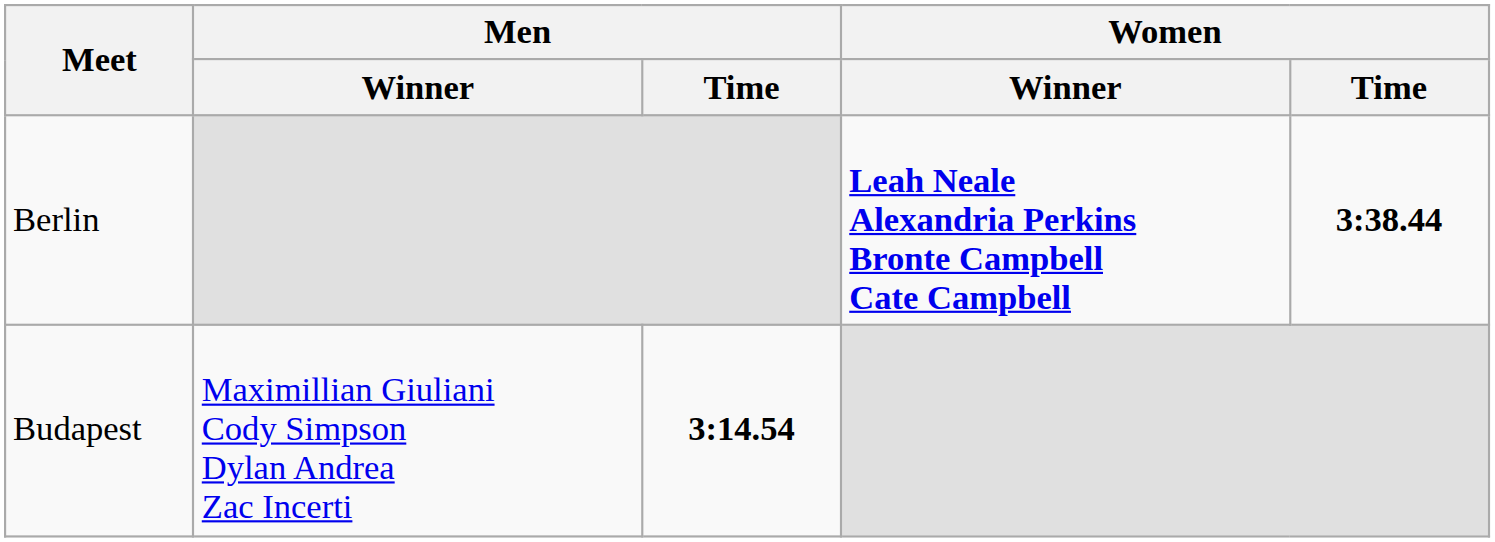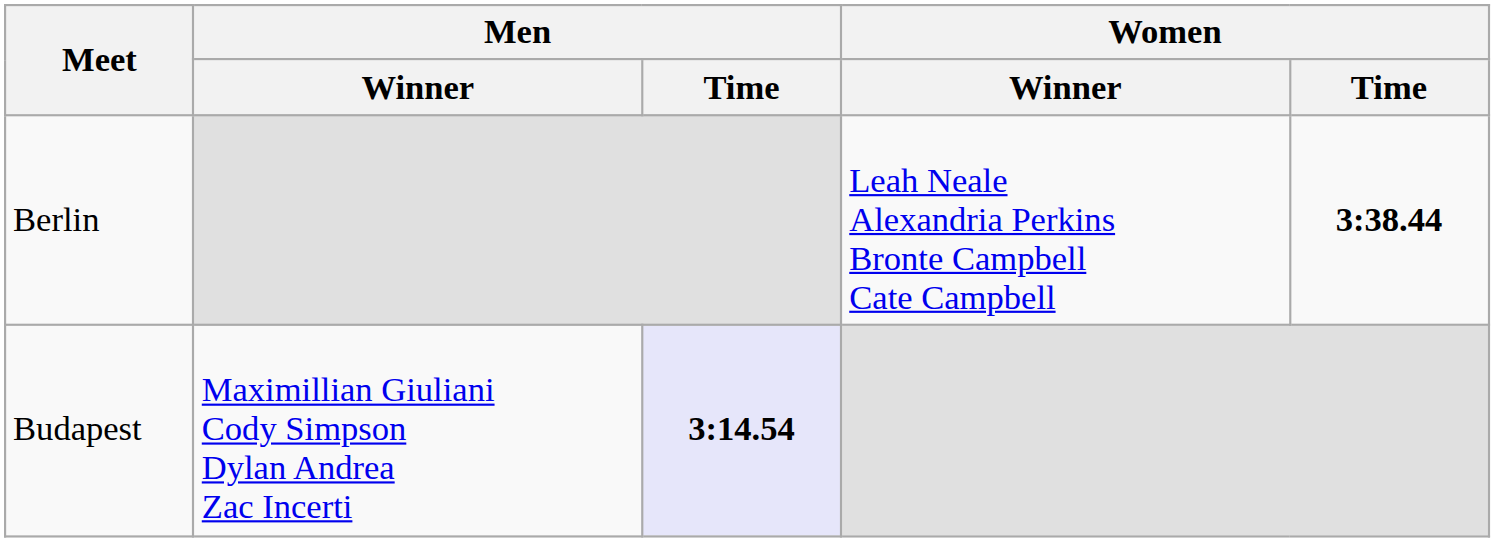(993, 238) bold -> (982, 238) normal
(741, 429) no background -> (741, 429) lavender background
